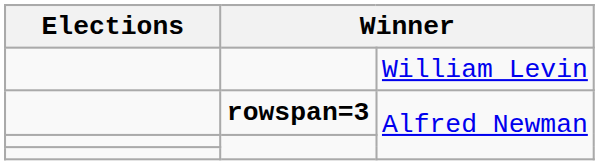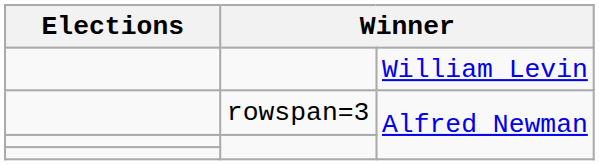(298, 113) bold -> (298, 113) normal
